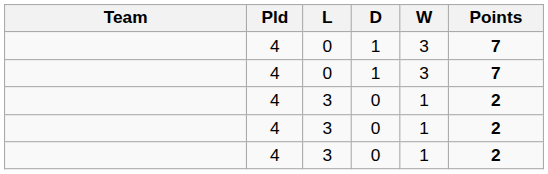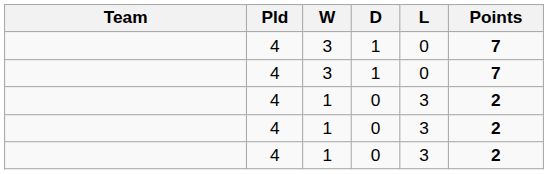columns swapped: (424, 18) <-> (327, 18)
